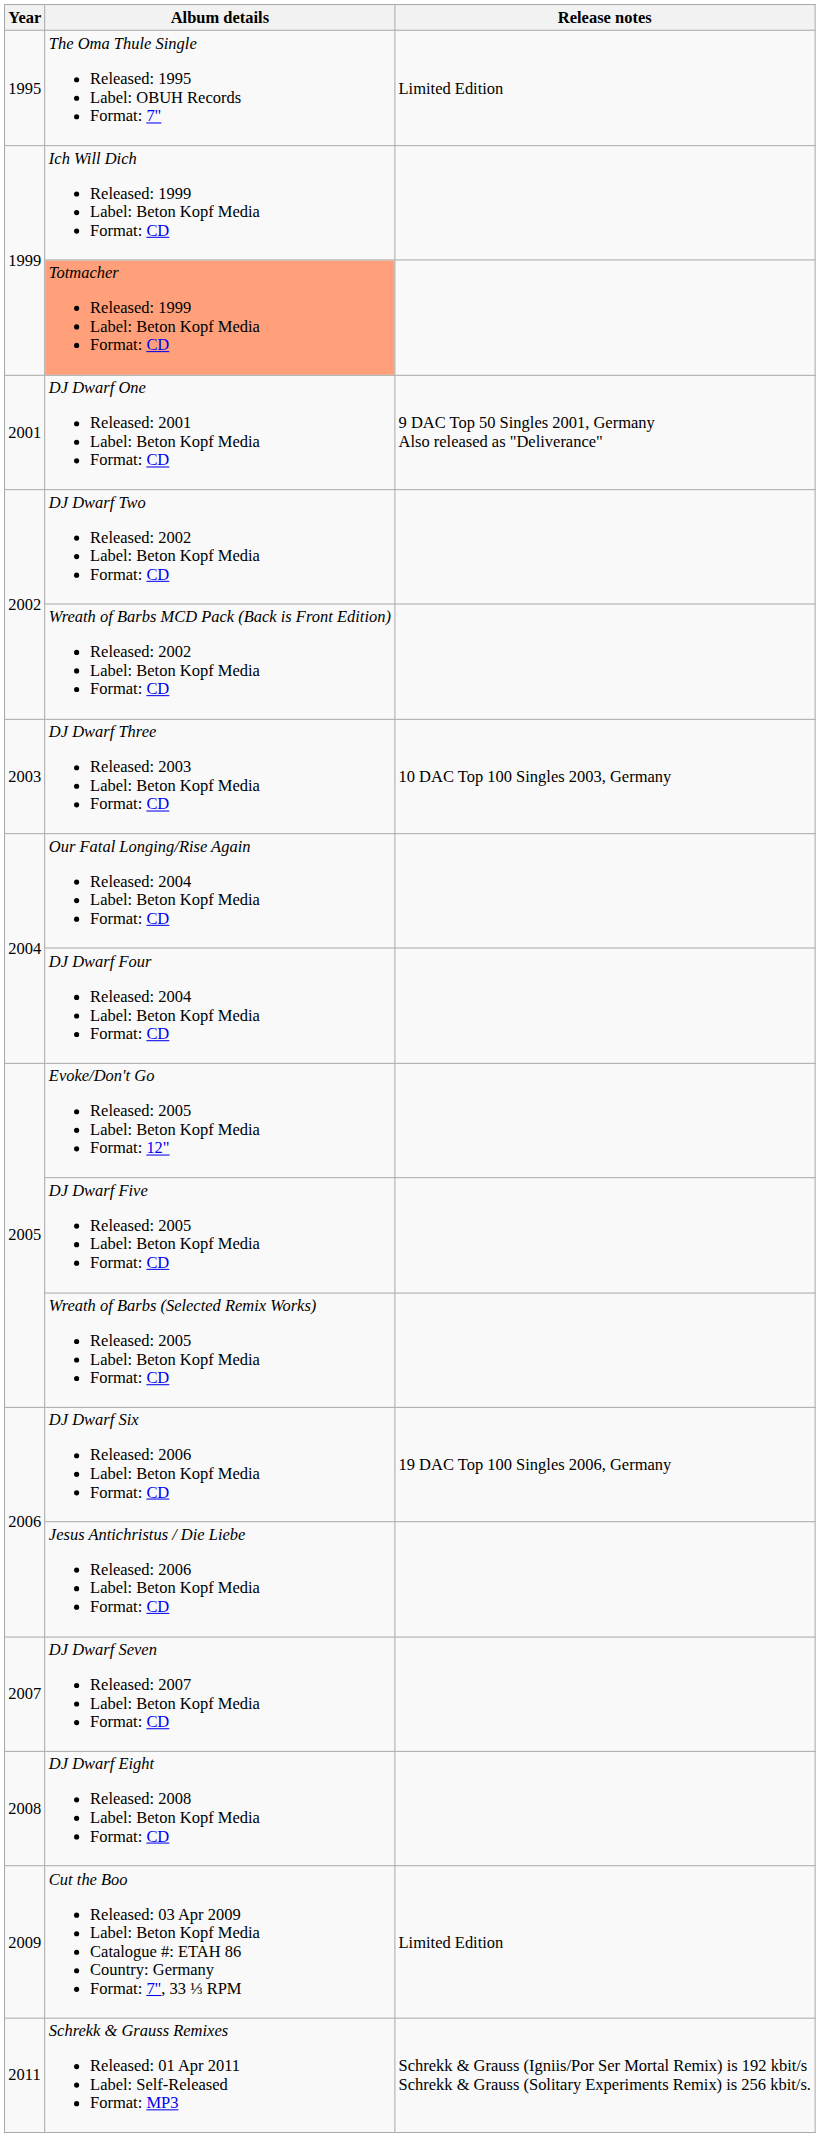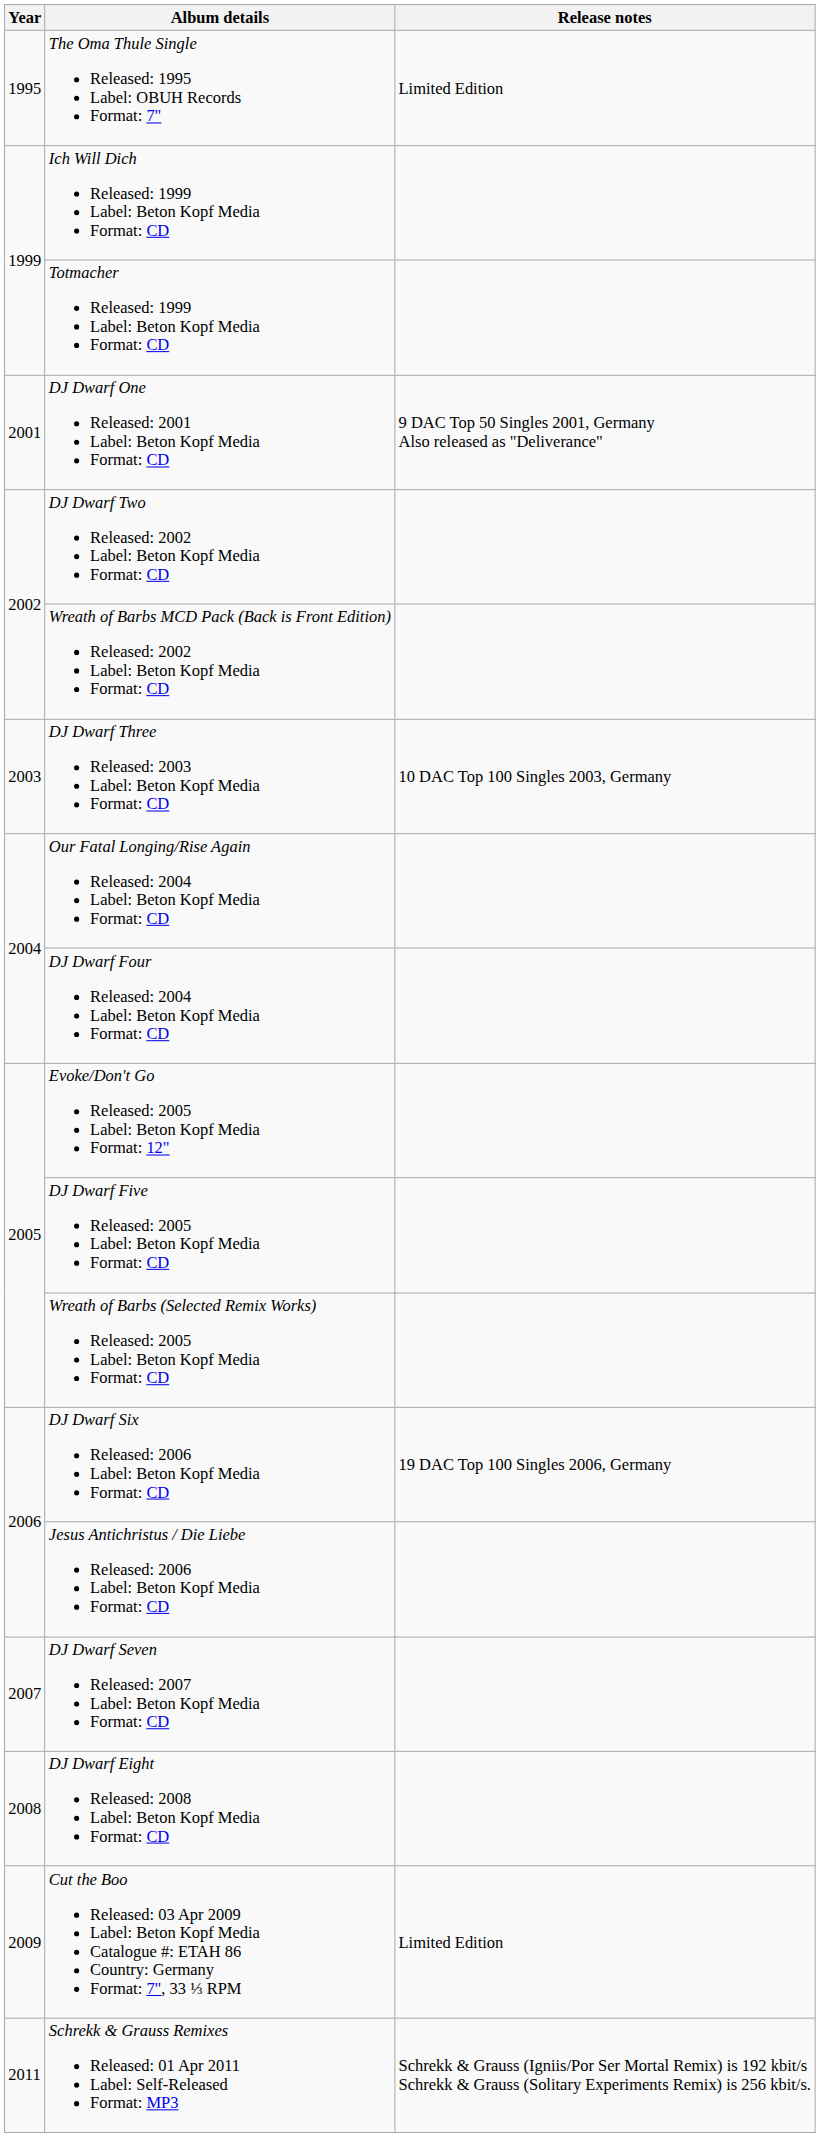(220, 309) lightsalmon background -> (220, 309) no background
